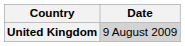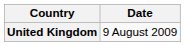(140, 32) lightgrey background -> (140, 32) no background
